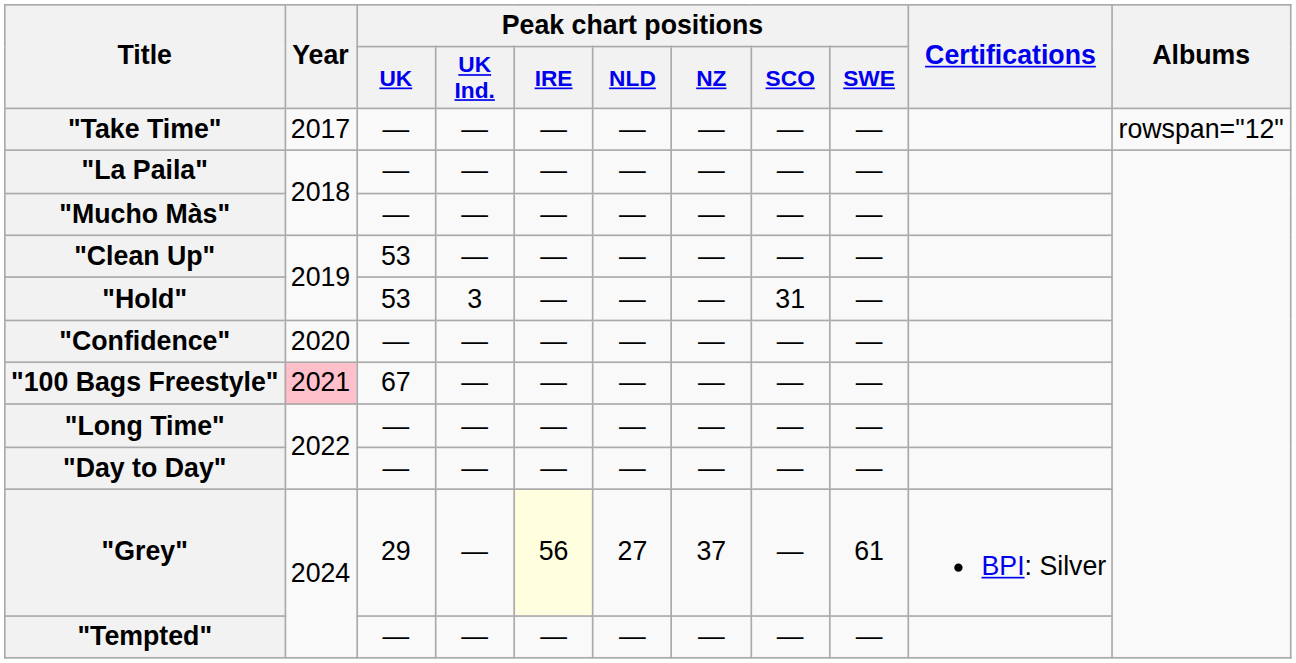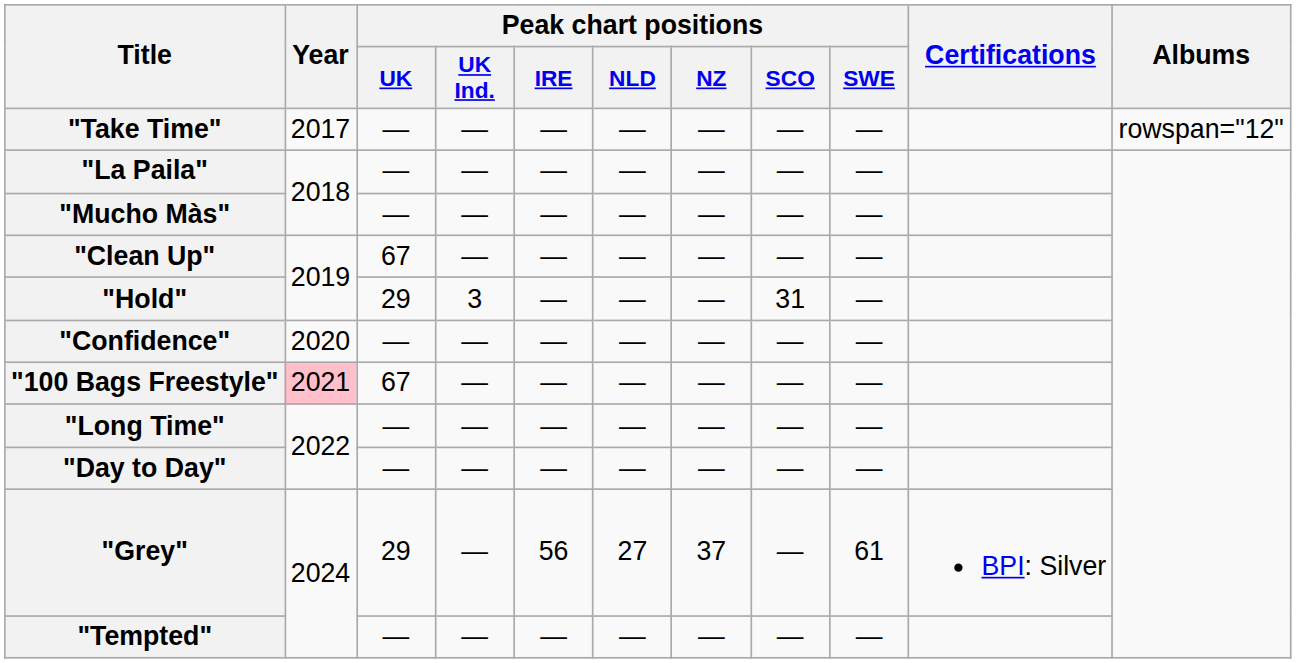(396, 256) 53 -> (396, 256) 67
(396, 298) 53 -> (396, 298) 29
(554, 552) lightyellow background -> (554, 552) no background
